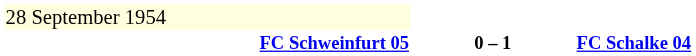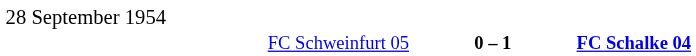(86, 16) lightyellow background -> (86, 16) no background
(334, 43) bold -> (338, 43) normal
